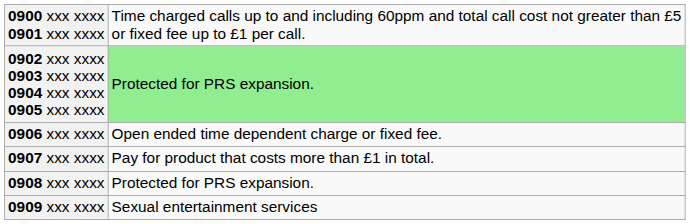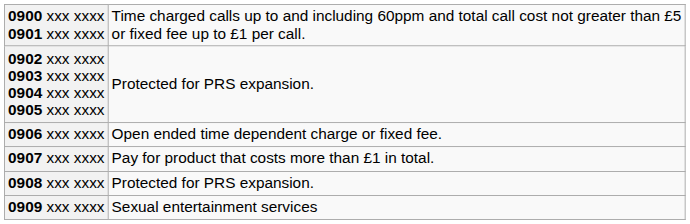(213, 84) lightgreen background -> (213, 84) no background
